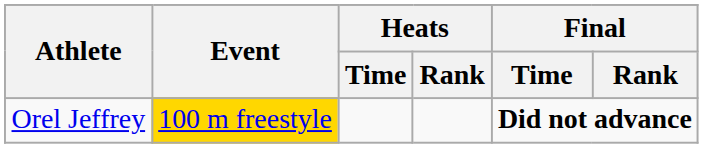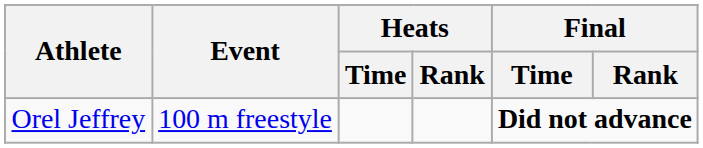(245, 120) gold background -> (245, 120) no background
